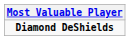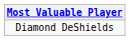(65, 28) bold -> (65, 28) normal
